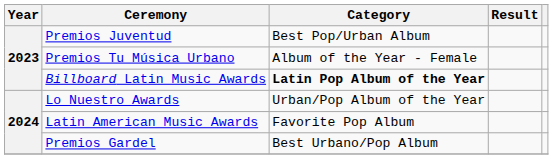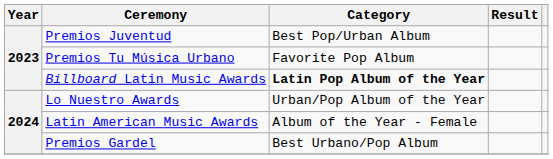(375, 58) Album of the Year - Female -> (343, 58) Favorite Pop Album
(343, 122) Favorite Pop Album -> (375, 122) Album of the Year - Female
